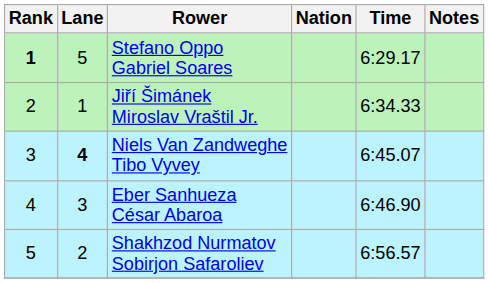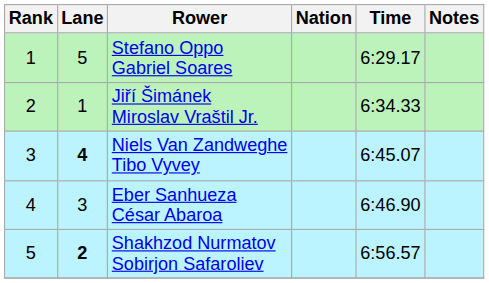(31, 57) bold -> (31, 57) normal
(82, 253) normal -> (82, 253) bold
